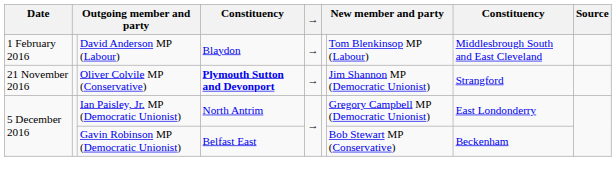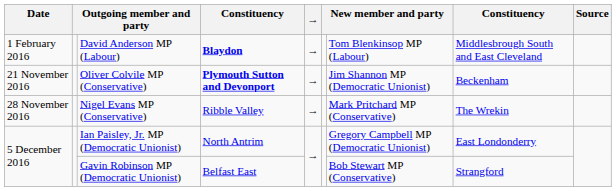(222, 50) normal -> (223, 50) bold
(480, 80) Strangford -> (482, 80) Beckenham
+ row: (117, 110)
(482, 141) Beckenham -> (480, 171) Strangford
